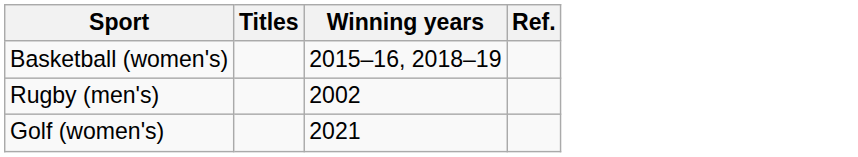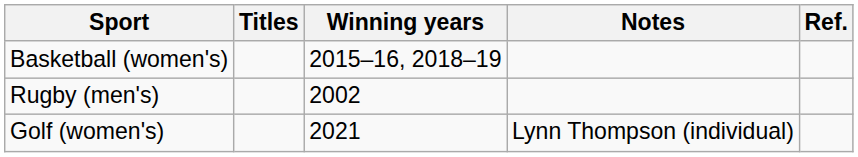+ column: (653, 22)
